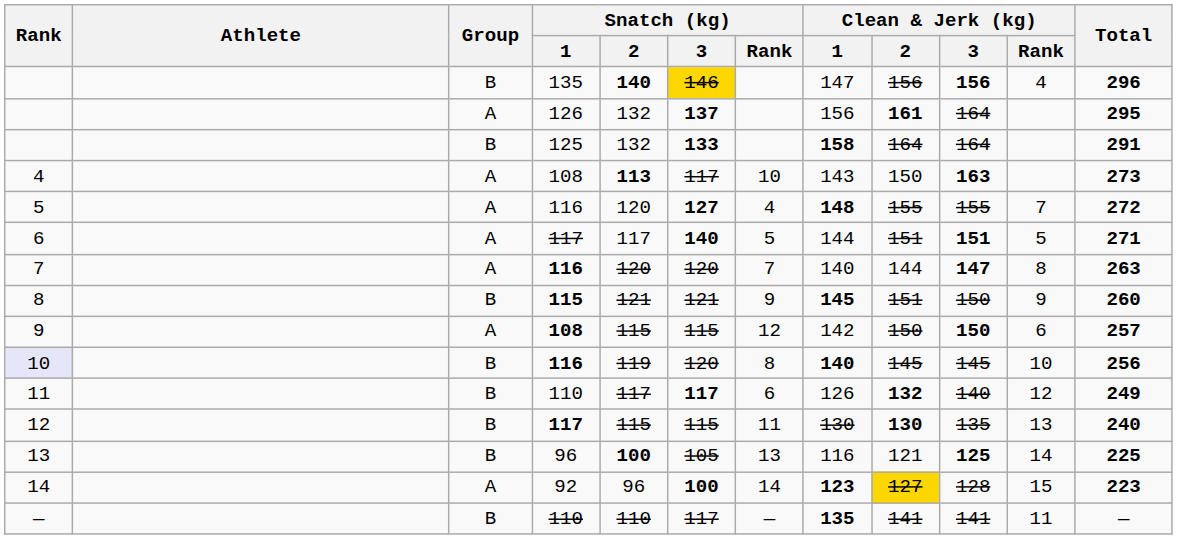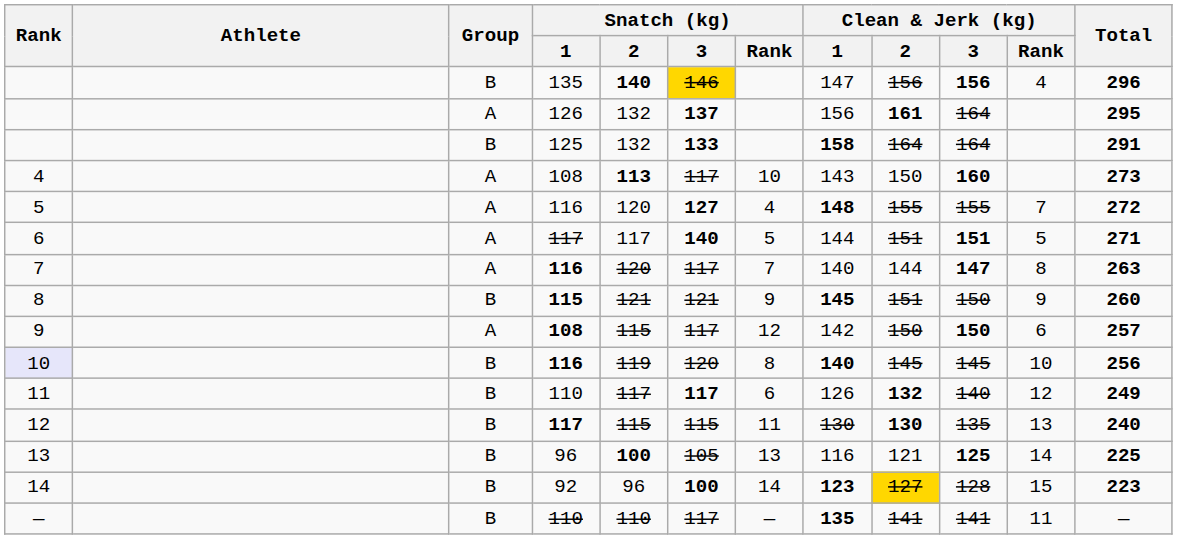(973, 176) 163 -> (973, 176) 160
(702, 269) 120 -> (702, 269) 117
(702, 332) 115 -> (702, 332) 117
(491, 487) A -> (491, 487) B
